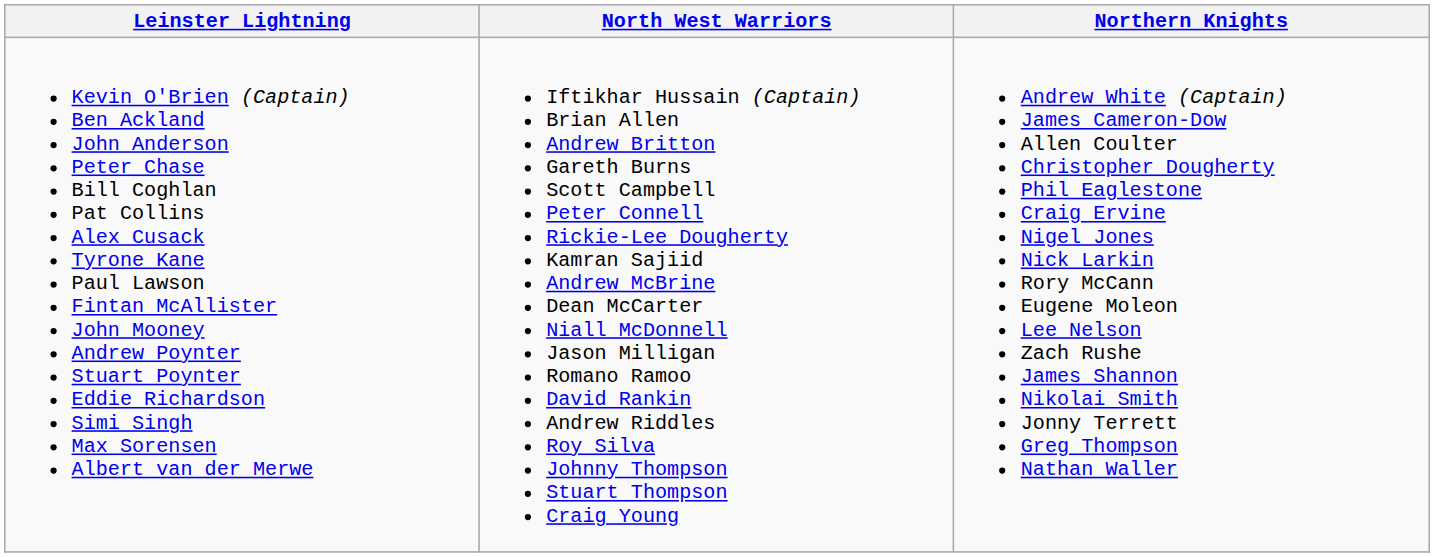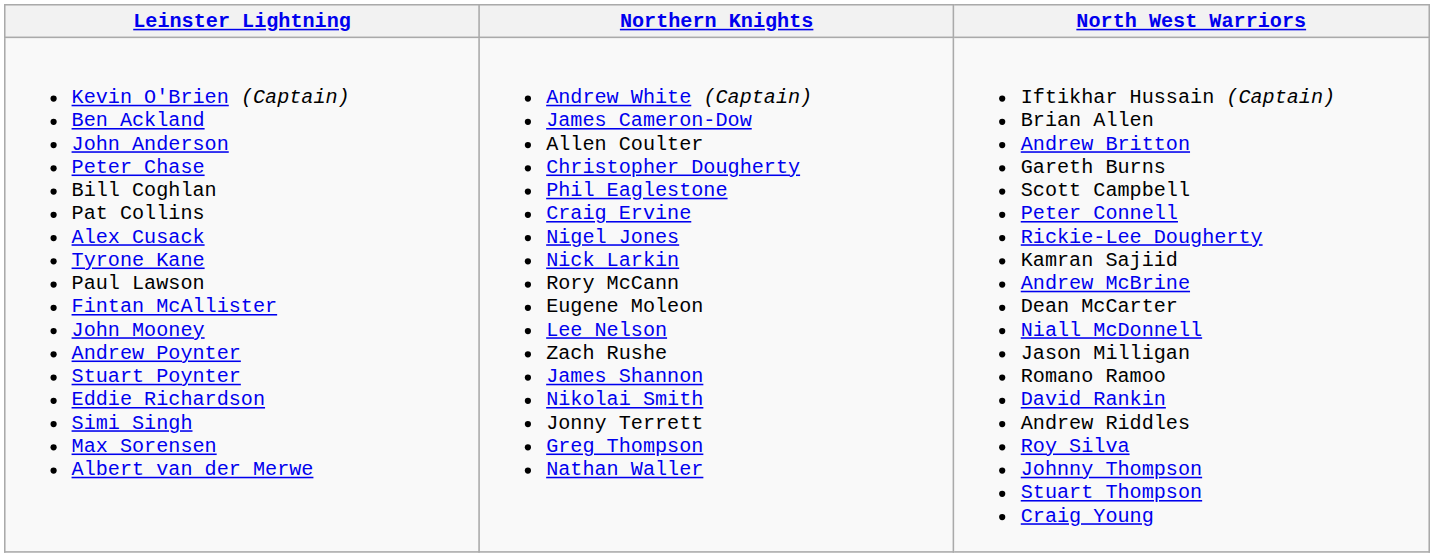columns swapped: (1191, 21) <-> (717, 21)
